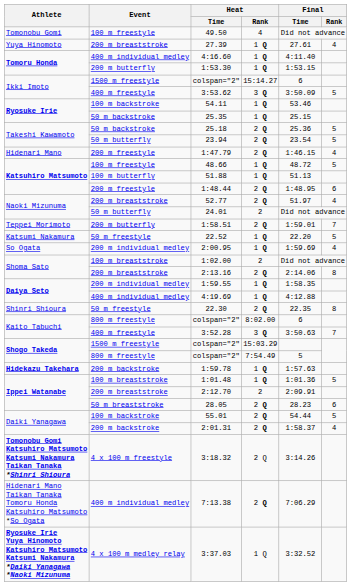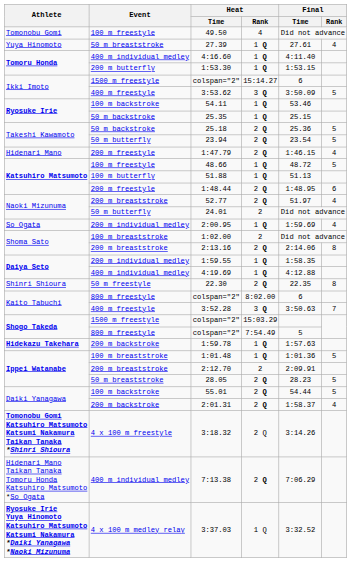(129, 45) 200 m breaststroke -> (127, 45) 50 m breaststroke
- row: (216, 224)
- row: (216, 236)
(334, 404) 6 -> (334, 380) 5
